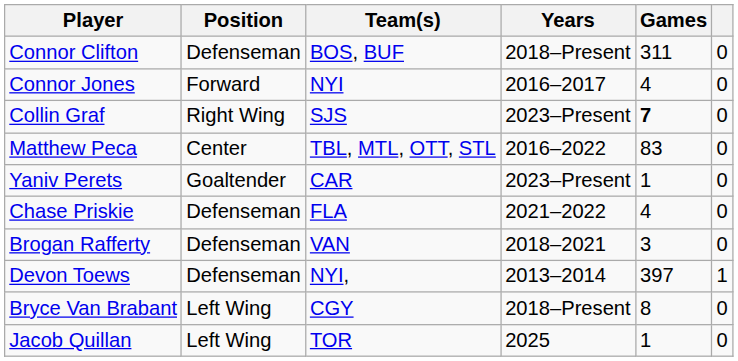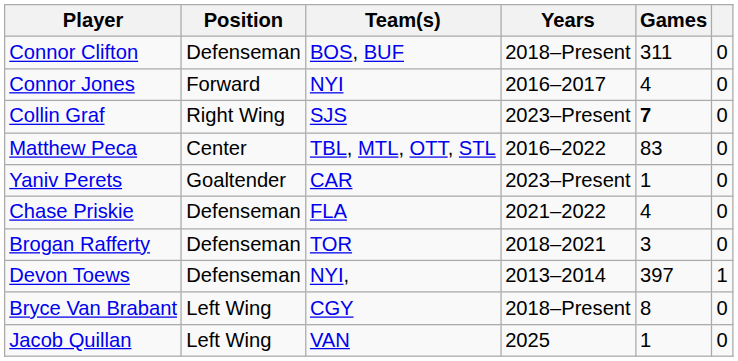(330, 244) VAN -> (331, 244) TOR
(331, 340) TOR -> (330, 340) VAN
